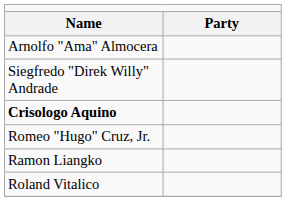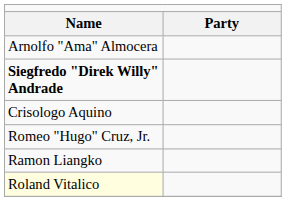(78, 80) normal -> (83, 80) bold
(62, 112) bold -> (60, 112) normal
(54, 184) no background -> (54, 184) lightyellow background
